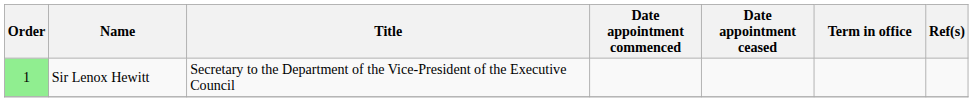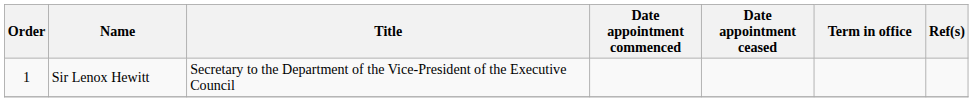(26, 77) lightgreen background -> (26, 77) no background
